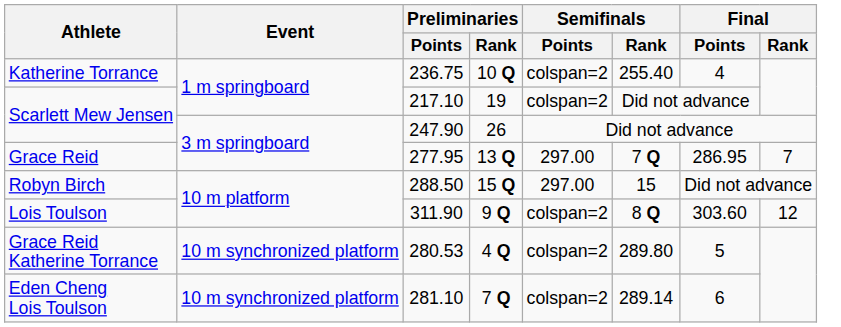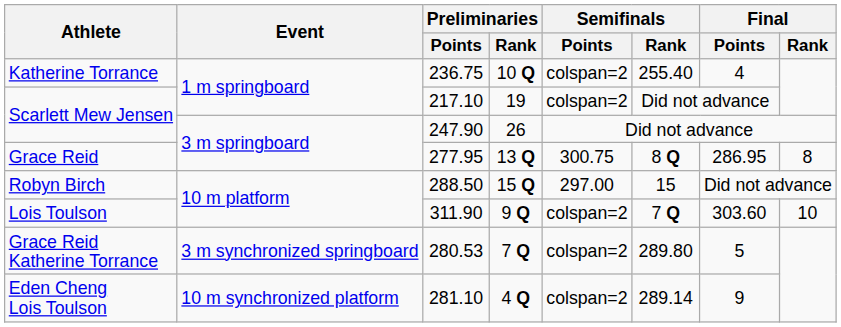(567, 157) 297.00 -> (587, 157) 300.75
(646, 157) 7 Q -> (666, 157) 8 Q
(788, 157) 7 -> (807, 157) 8
(646, 213) 8 Q -> (666, 213) 7 Q
(788, 213) 12 -> (807, 213) 10
(290, 251) 10 m synchronized platform -> (300, 251) 3 m synchronized springboard
(496, 251) 4 Q -> (516, 251) 7 Q
(496, 299) 7 Q -> (516, 299) 4 Q
(720, 299) 6 -> (739, 299) 9
